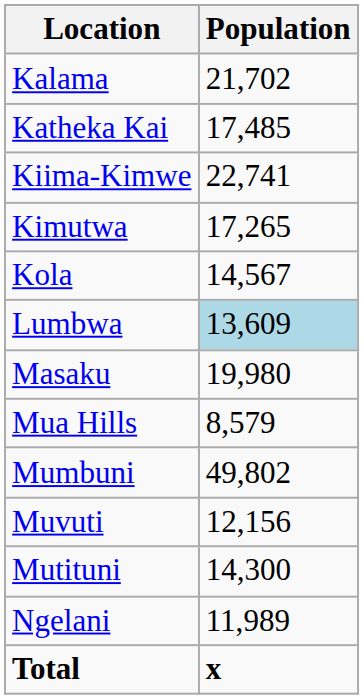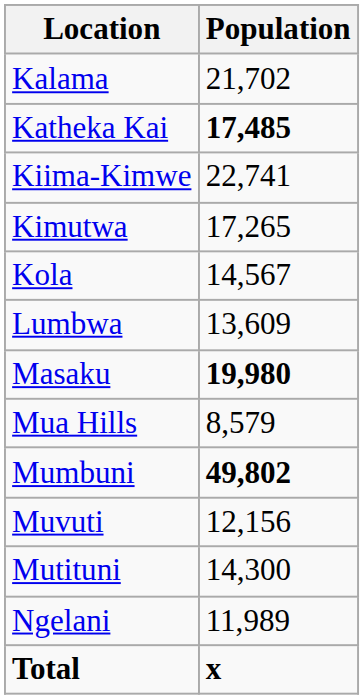(248, 127) normal -> (248, 127) bold
(248, 324) lightblue background -> (248, 324) no background
(248, 373) normal -> (248, 373) bold
(248, 472) normal -> (248, 472) bold
